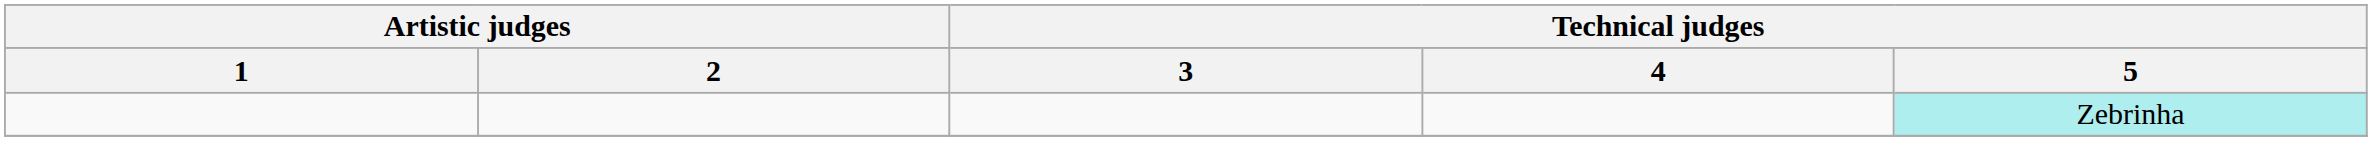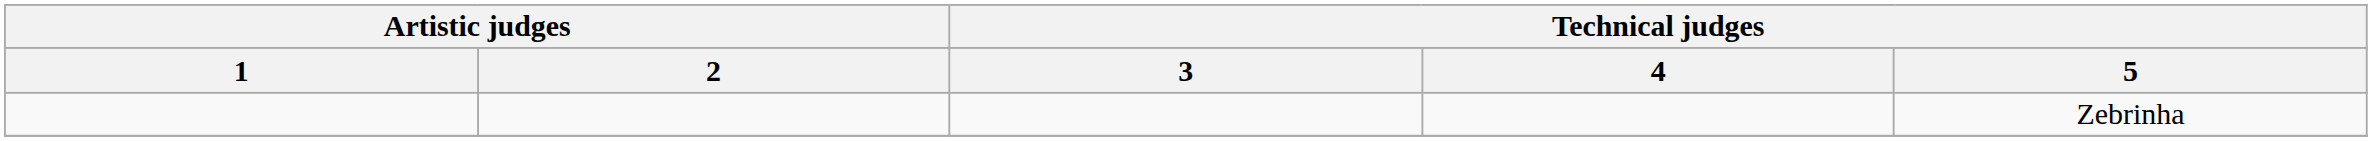(2131, 113) paleturquoise background -> (2131, 113) no background
